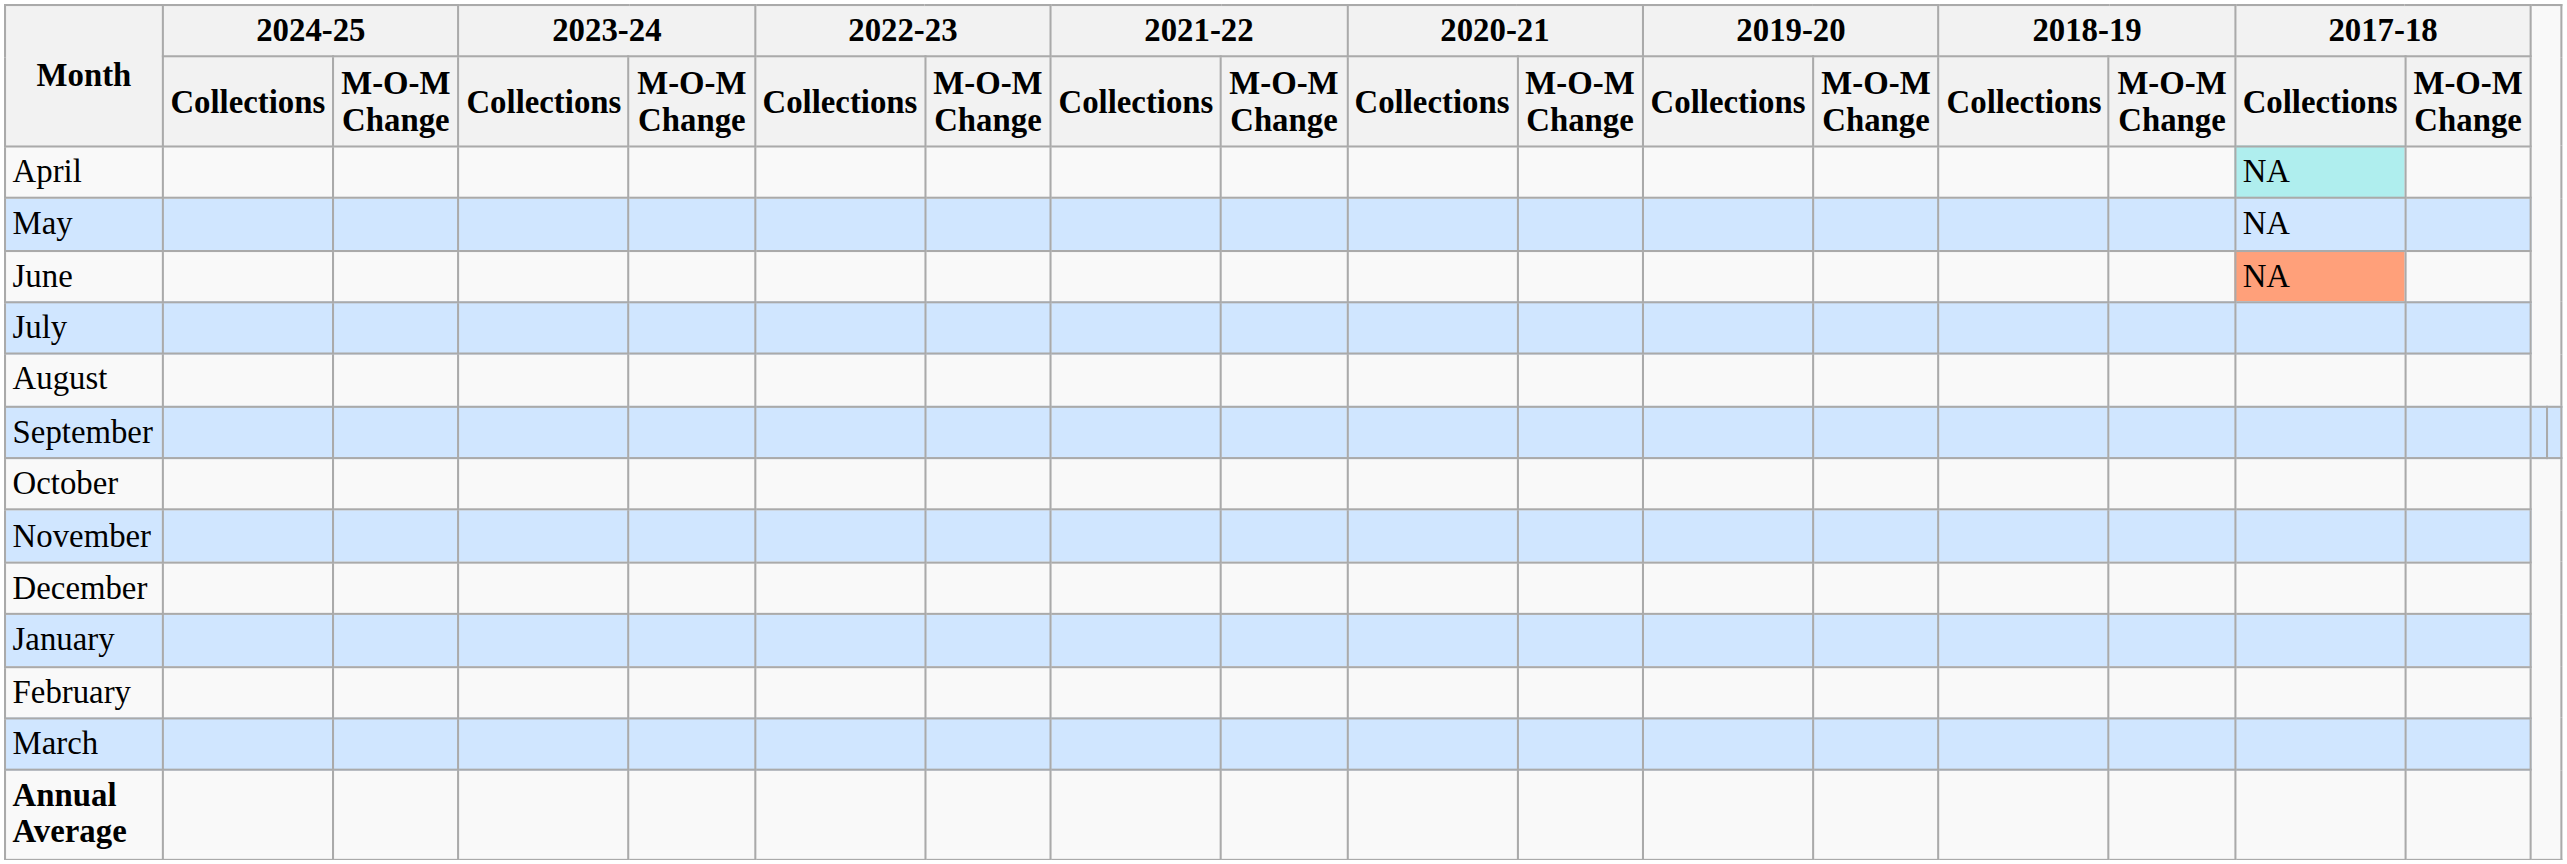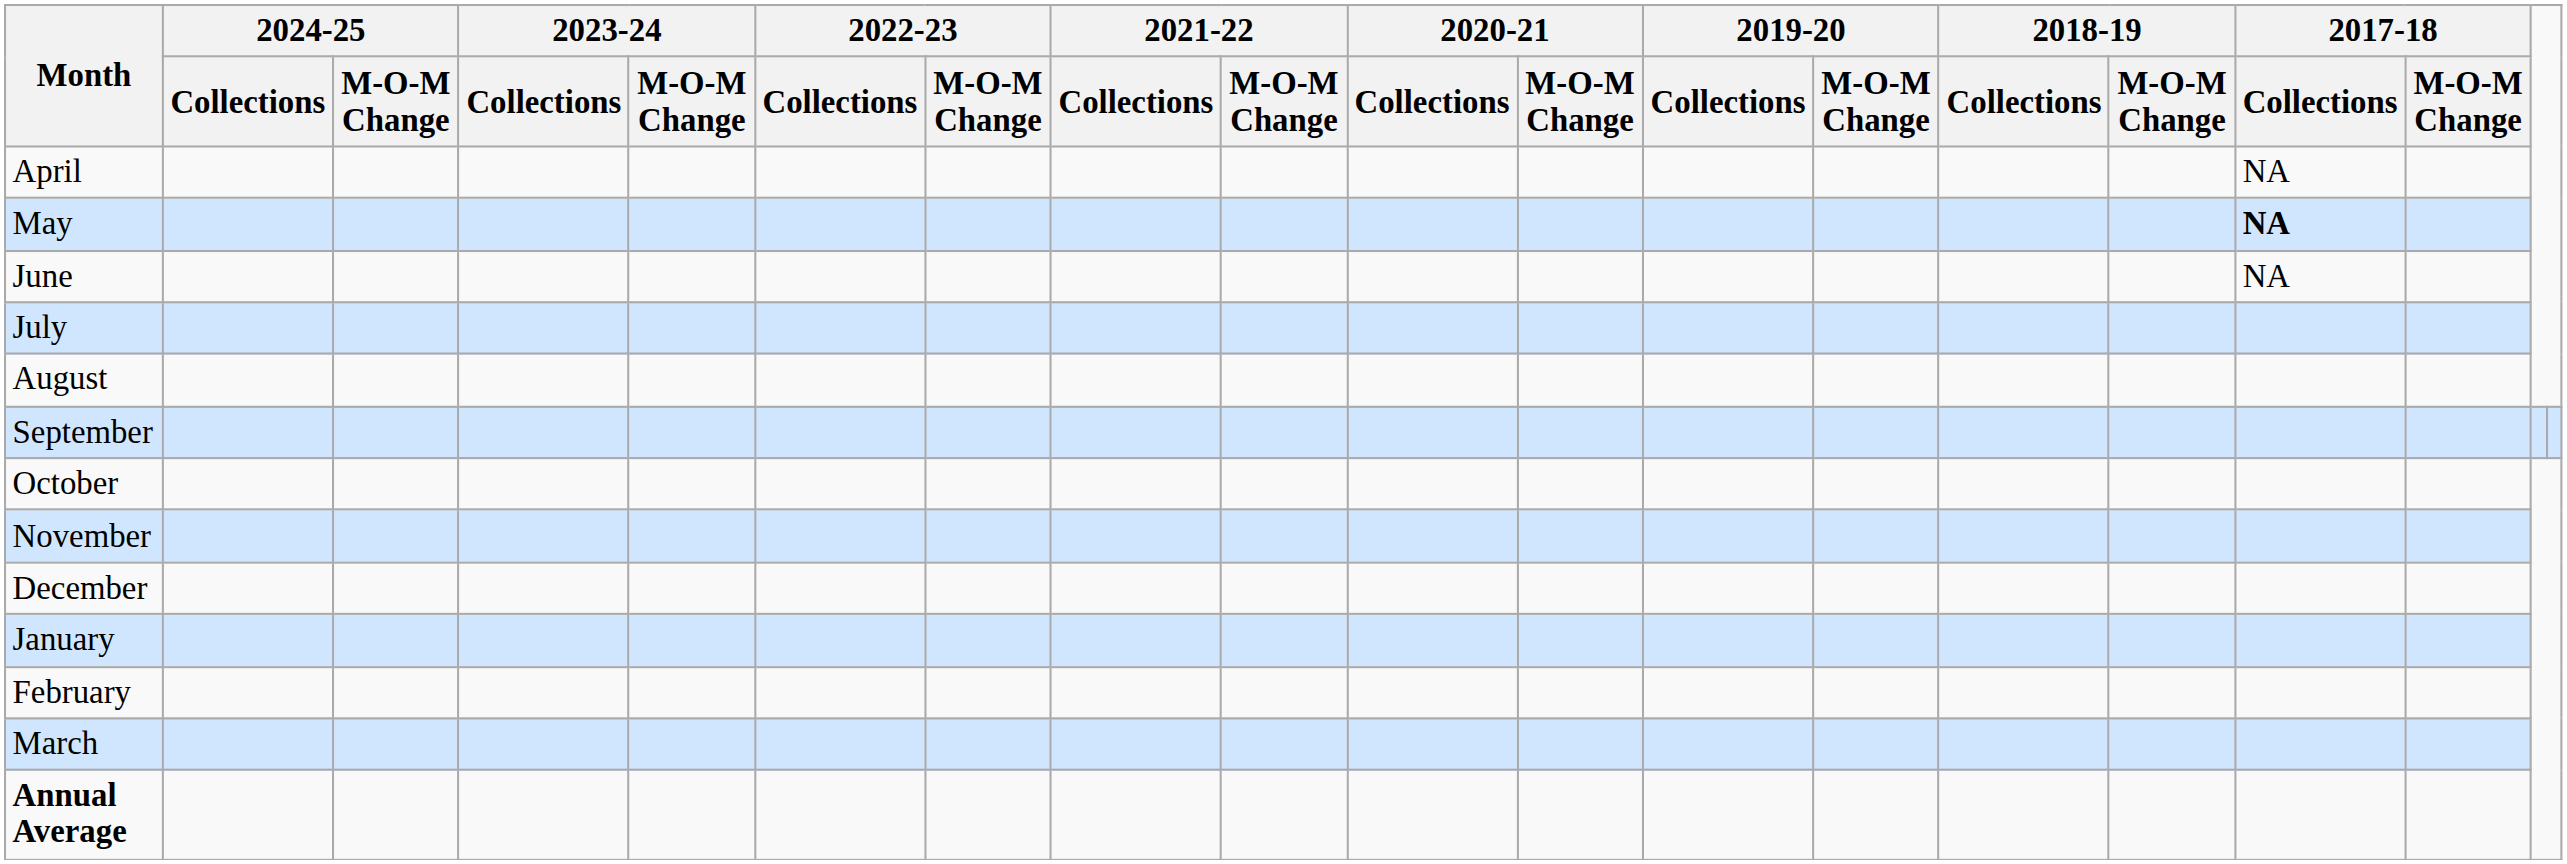(2266, 171) paleturquoise background -> (2266, 171) no background
(2266, 223) normal -> (2266, 223) bold
(2266, 275) lightsalmon background -> (2266, 275) no background
